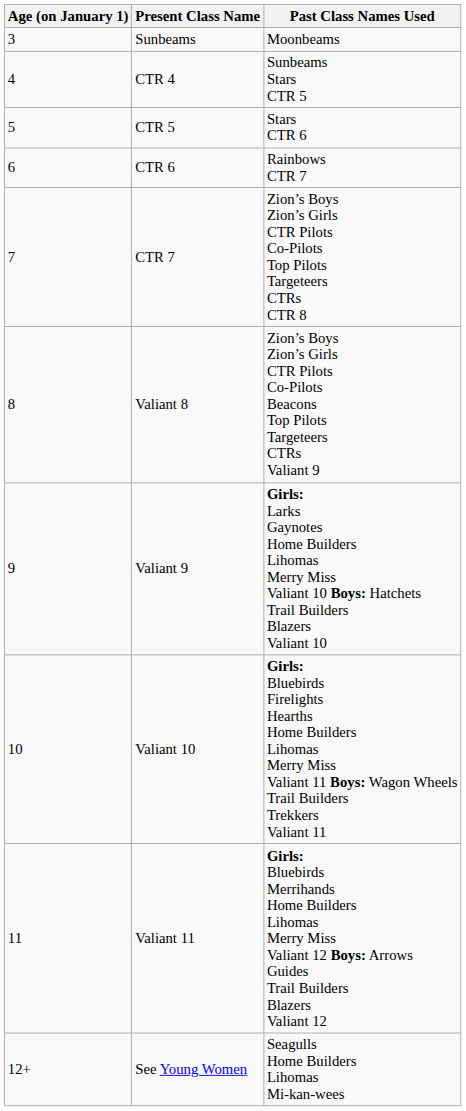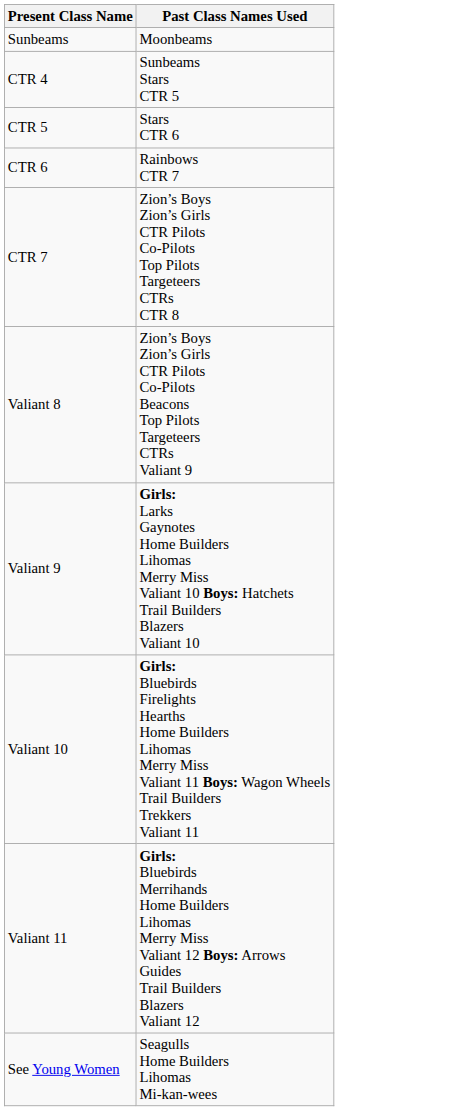- column: (68, 16)
